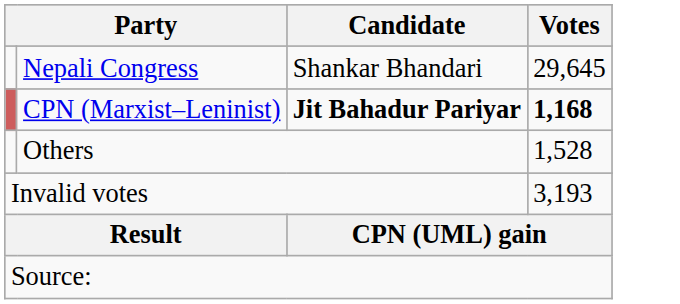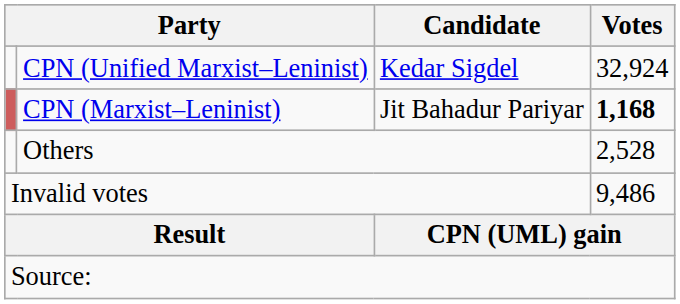+ row: (195, 67)
- row: (111, 67)
(407, 109) bold -> (482, 109) normal
(563, 151) 1,528 -> (626, 151) 2,528
(563, 192) 3,193 -> (626, 192) 9,486
